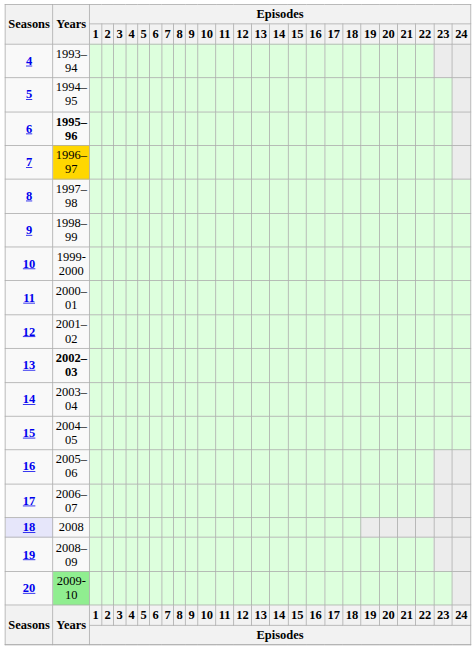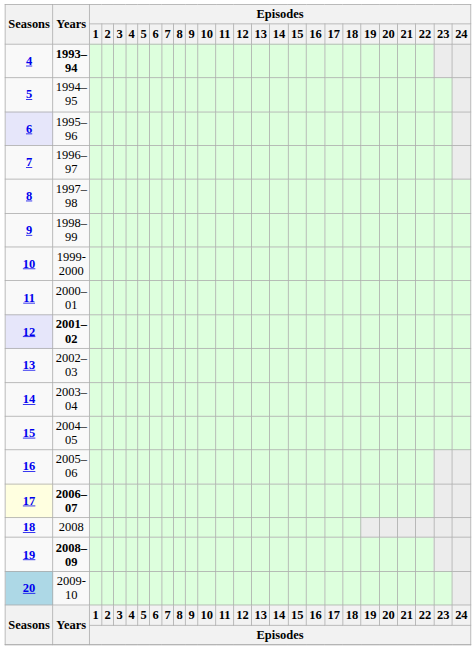(71, 61) normal -> (71, 61) bold
(29, 128) no background -> (29, 128) lavender background
(71, 128) bold -> (71, 128) normal
(71, 162) gold background -> (71, 162) no background
(29, 331) no background -> (29, 331) lavender background
(71, 331) normal -> (71, 331) bold
(71, 365) bold -> (71, 365) normal
(29, 500) no background -> (29, 500) lightyellow background
(71, 500) normal -> (71, 500) bold
(29, 527) lavender background -> (29, 527) no background
(71, 554) normal -> (71, 554) bold
(29, 588) no background -> (29, 588) lightblue background
(71, 588) lightgreen background -> (71, 588) no background
